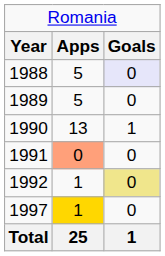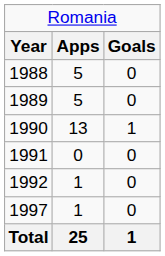(132, 73) lavender background -> (132, 73) no background
(78, 155) lightsalmon background -> (78, 155) no background
(132, 182) khaki background -> (132, 182) no background
(78, 210) gold background -> (78, 210) no background
